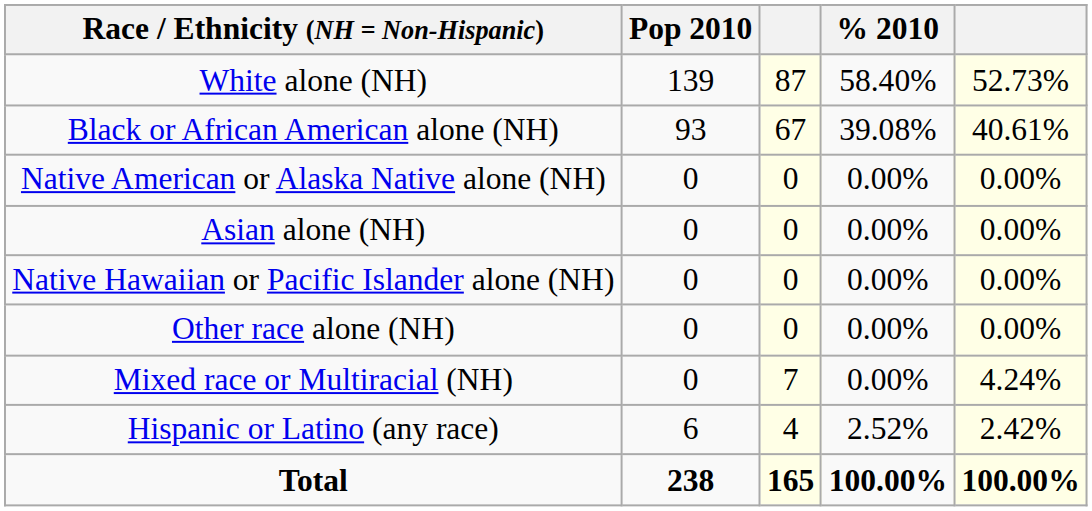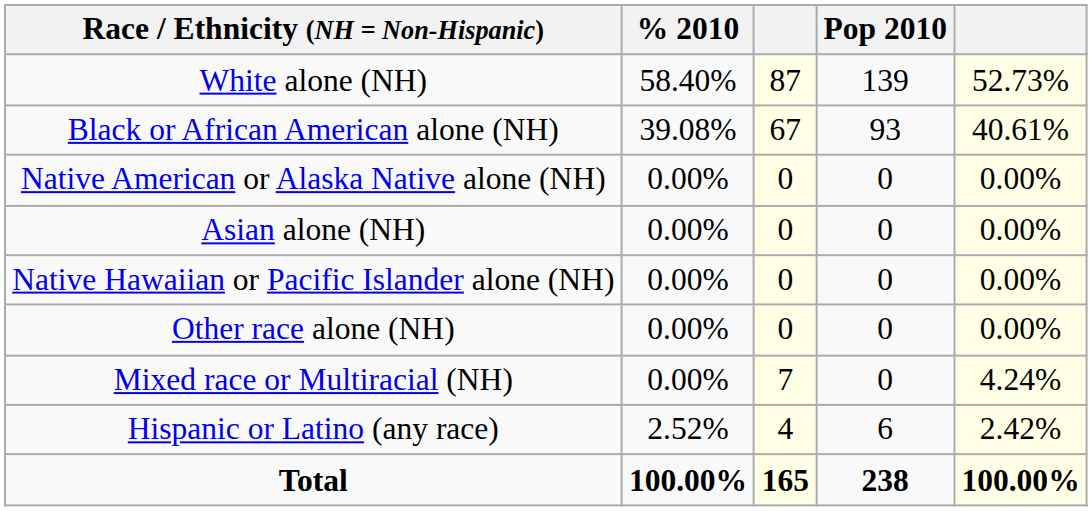columns swapped: (691, 29) <-> (888, 29)
